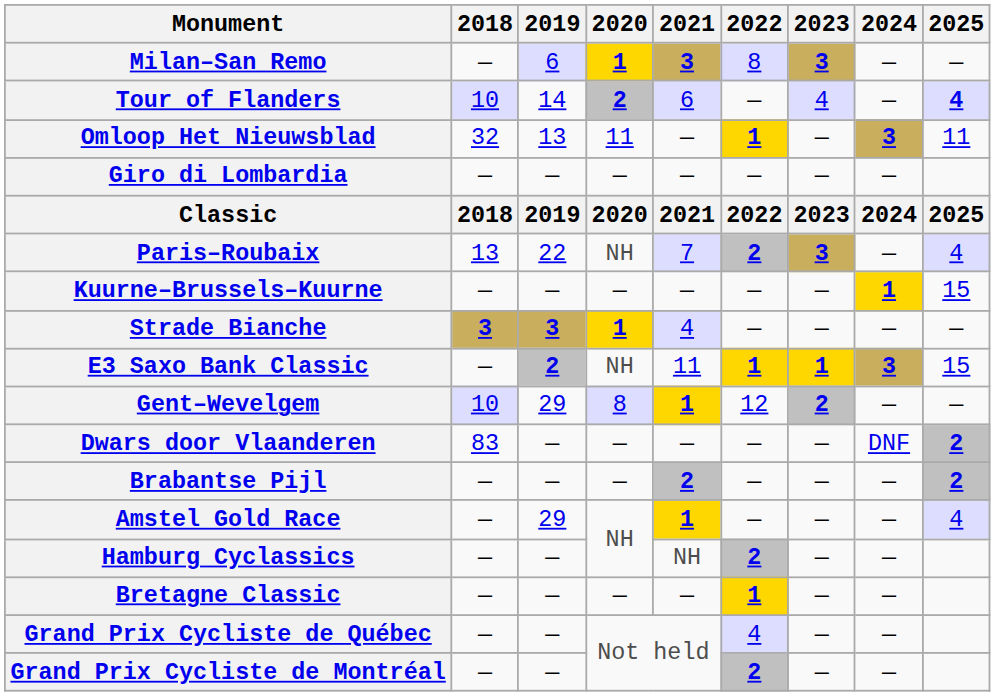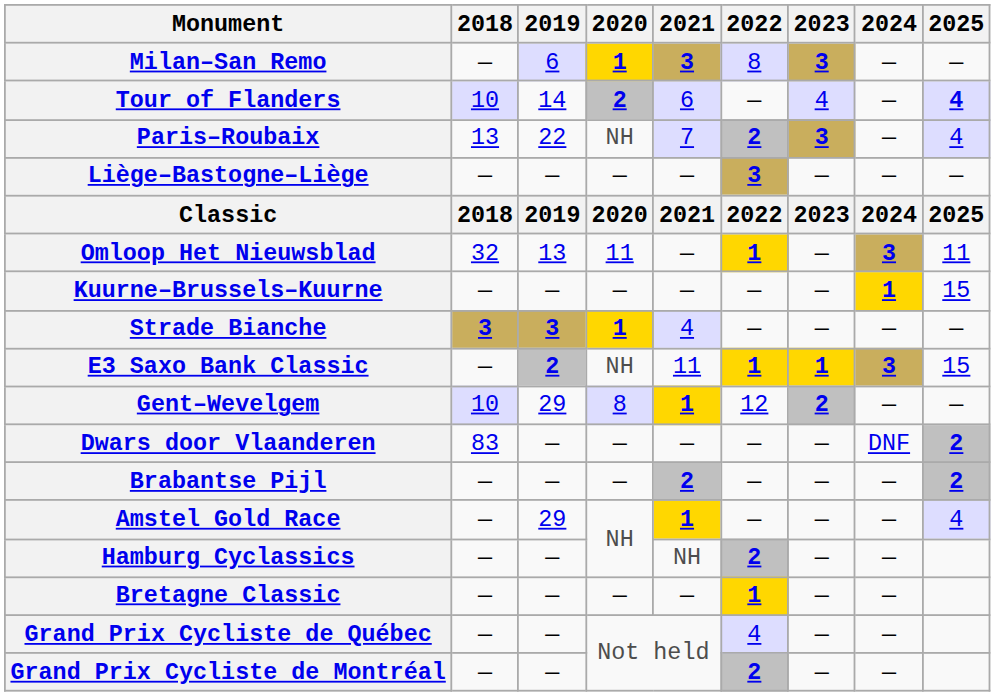rows swapped: (228, 253) <-> (228, 138)
+ row: (228, 177)
- row: (228, 177)
